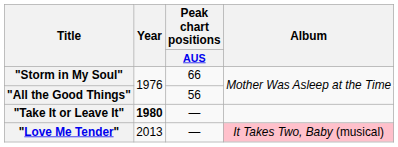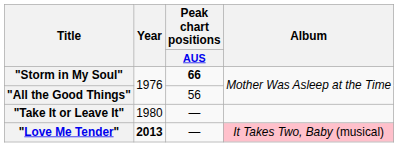(194, 76) normal -> (194, 76) bold
(149, 113) bold -> (149, 113) normal
(149, 132) normal -> (149, 132) bold
